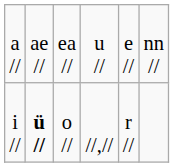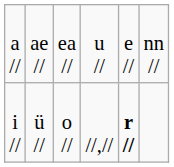(39, 133) bold -> (39, 133) normal
(128, 133) normal -> (128, 133) bold
